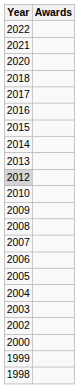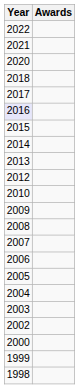(18, 111) no background -> (18, 111) lavender background
(18, 177) lightgrey background -> (18, 177) no background
